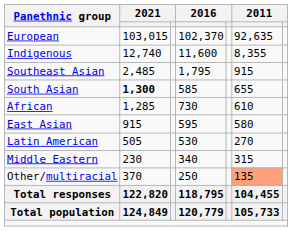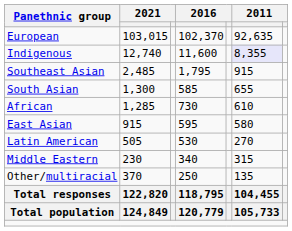(250, 54) no background -> (250, 54) lavender background
(139, 89) bold -> (139, 89) normal
(244, 177) lightsalmon background -> (244, 177) no background
